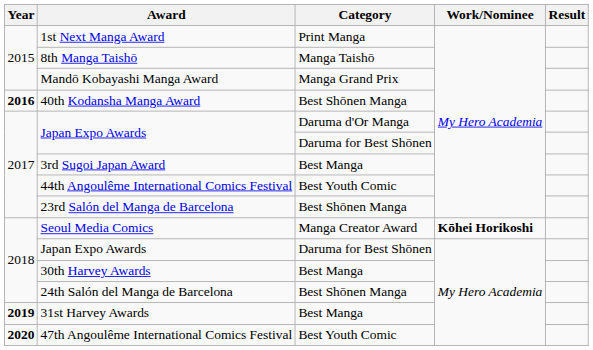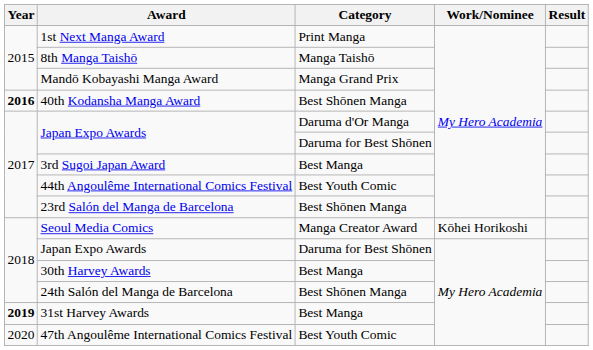(485, 228) bold -> (483, 228) normal
(21, 334) bold -> (21, 334) normal
